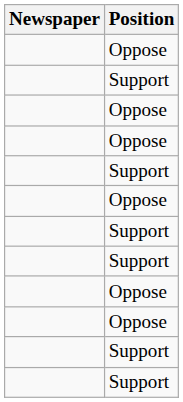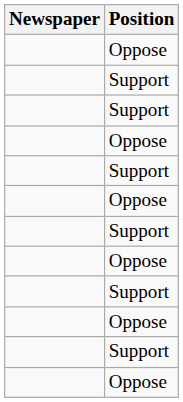(138, 110) Oppose -> (139, 110) Support
(139, 261) Support -> (138, 261) Oppose
(138, 291) Oppose -> (139, 291) Support
(139, 381) Support -> (138, 381) Oppose
